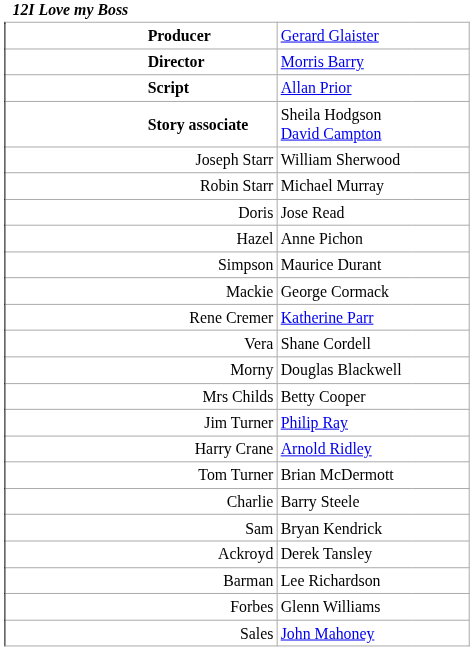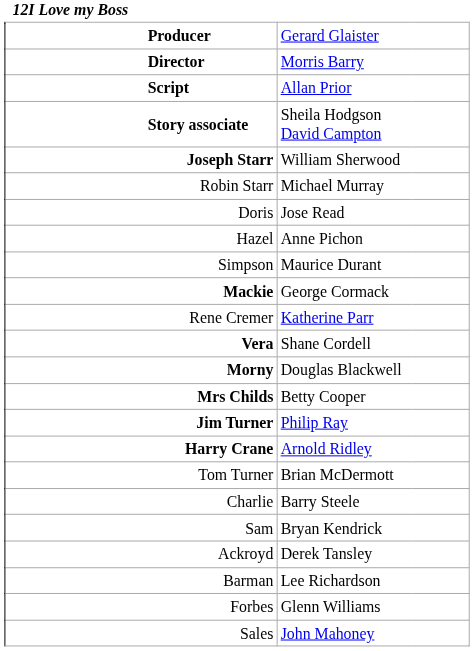(234, 160) normal -> (230, 160) bold
(250, 291) normal -> (248, 291) bold
(259, 344) normal -> (257, 344) bold
(252, 370) normal -> (250, 370) bold
(238, 396) normal -> (235, 396) bold
(239, 423) normal -> (235, 423) bold
(234, 449) normal -> (229, 449) bold
